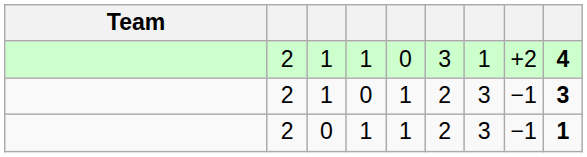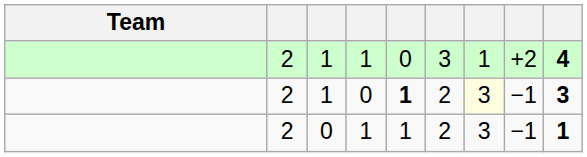(405, 95) normal -> (405, 95) bold
(484, 95) no background -> (484, 95) lightyellow background
